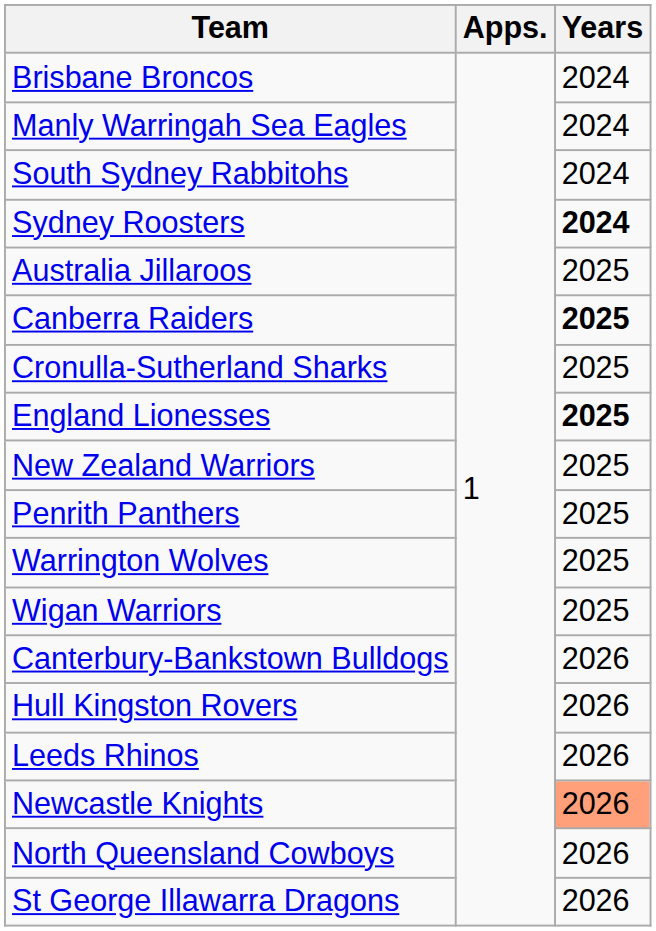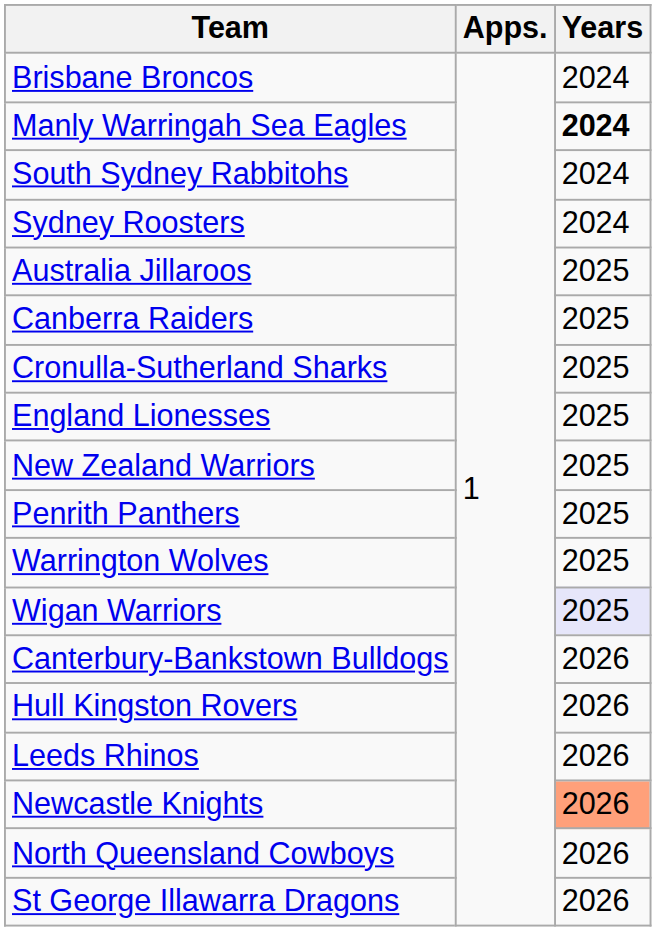(596, 125) normal -> (596, 125) bold
(596, 222) bold -> (596, 222) normal
(596, 319) bold -> (596, 319) normal
(596, 416) bold -> (596, 416) normal
(596, 610) no background -> (596, 610) lavender background
